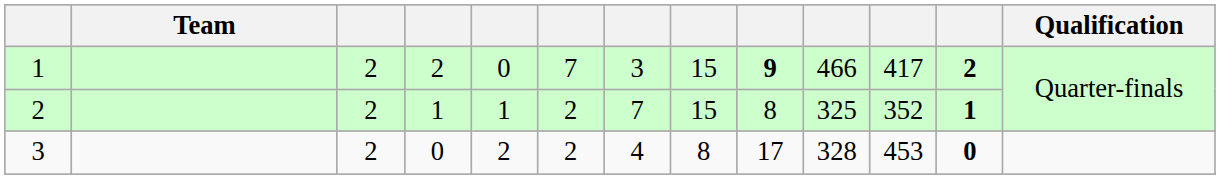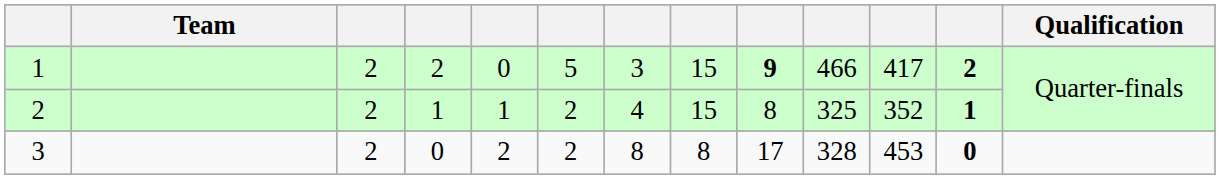(571, 67) 7 -> (571, 67) 5
(637, 109) 7 -> (637, 109) 4
(637, 151) 4 -> (637, 151) 8
